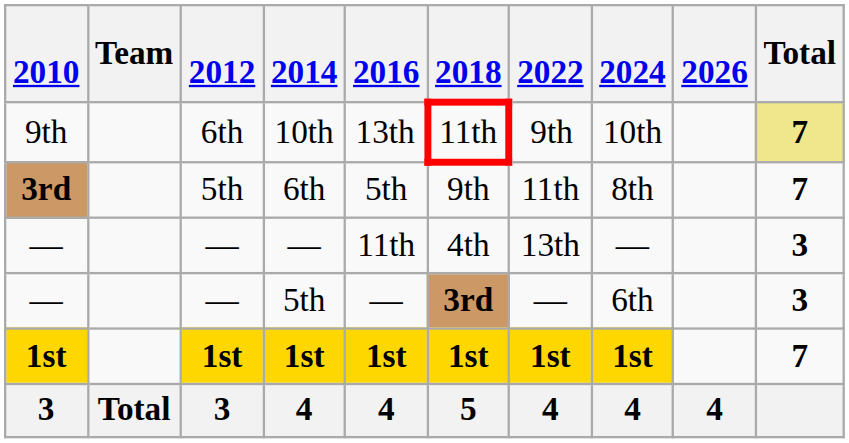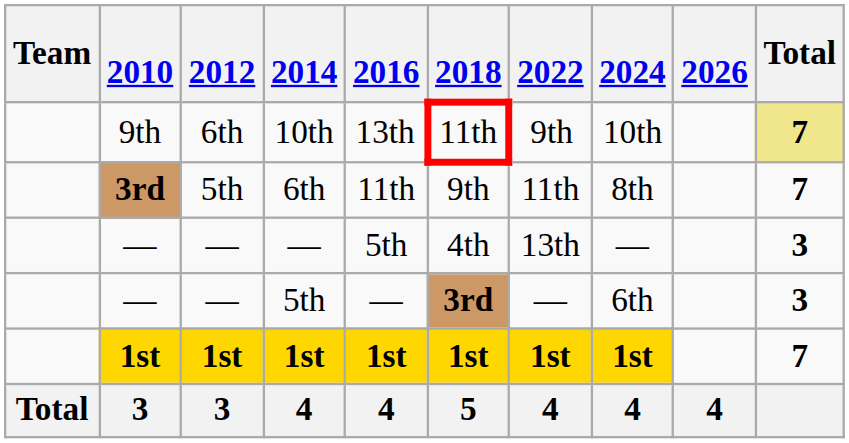columns swapped: (134, 53) <-> (46, 72)
(386, 189) 5th -> (386, 189) 11th
(386, 245) 11th -> (386, 245) 5th
